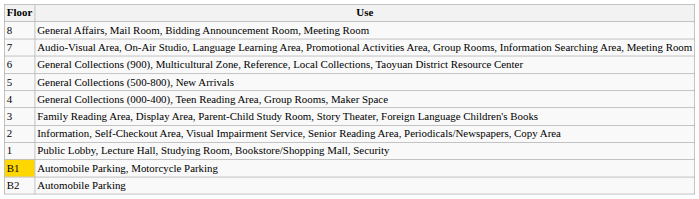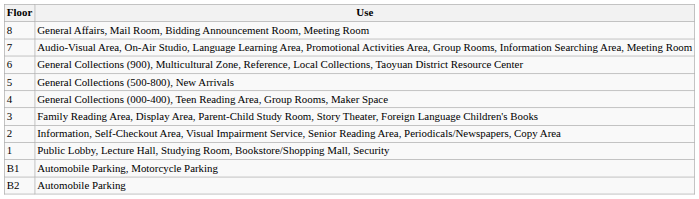(13, 168) gold background -> (13, 168) no background
